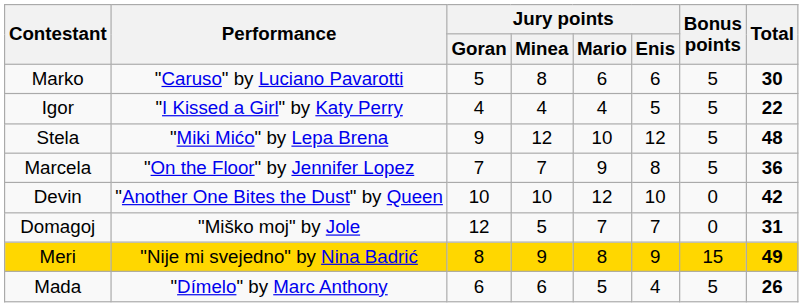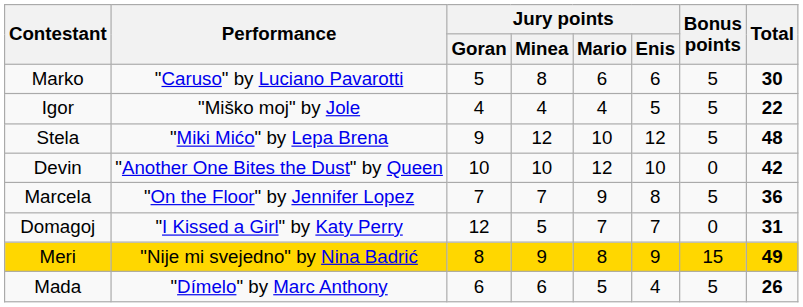(279, 108) "I Kissed a Girl" by Katy Perry -> (279, 108) "Miško moj" by Jole
rows swapped: (58, 197) <-> (58, 167)
(279, 227) "Miško moj" by Jole -> (279, 227) "I Kissed a Girl" by Katy Perry
